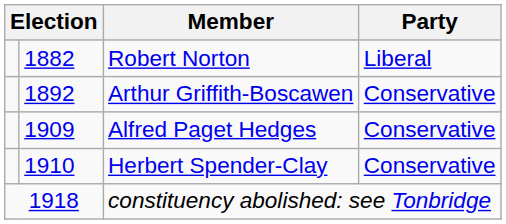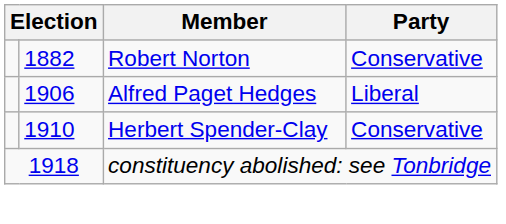(398, 58) Liberal -> (417, 58) Conservative
- row: (231, 93)
(49, 129) 1909 -> (49, 93) 1906
(430, 129) Conservative -> (385, 93) Liberal
